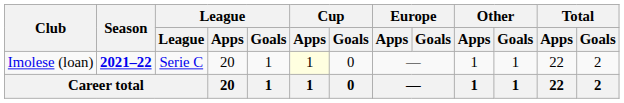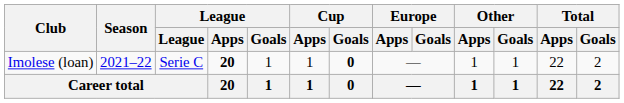(126, 62) bold -> (126, 62) normal
(227, 62) normal -> (227, 62) bold
(310, 62) lightyellow background -> (310, 62) no background
(351, 62) normal -> (351, 62) bold
